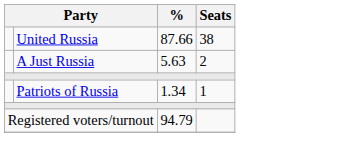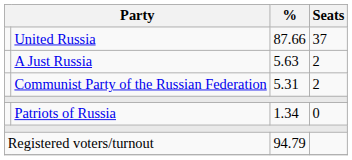(207, 38) 38 -> (320, 38) 37
+ row: (141, 84)
(203, 91) 1 -> (316, 113) 0
